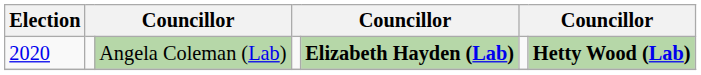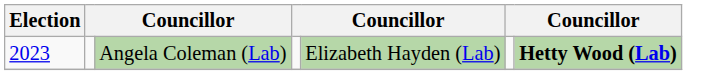(30, 52) 2020 -> (30, 52) 2023
(410, 52) bold -> (403, 52) normal
